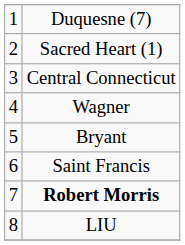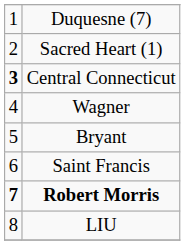(13, 78) normal -> (13, 78) bold
(13, 195) normal -> (13, 195) bold
